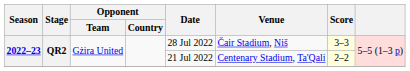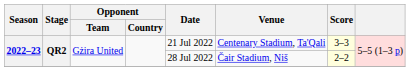(190, 43) 28 Jul 2022 -> (190, 43) 21 Jul 2022
(253, 43) Čair Stadium, Niš -> (271, 43) Centenary Stadium, Ta'Qali
(190, 58) 21 Jul 2022 -> (190, 58) 28 Jul 2022
(271, 58) Centenary Stadium, Ta'Qali -> (253, 58) Čair Stadium, Niš
